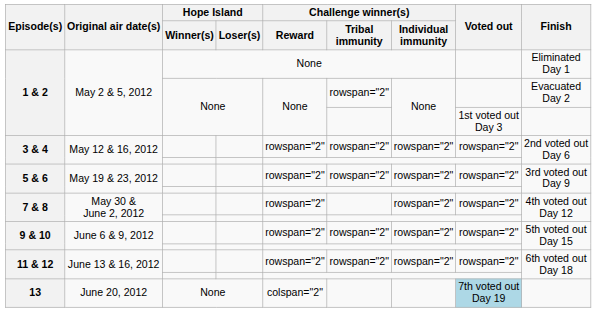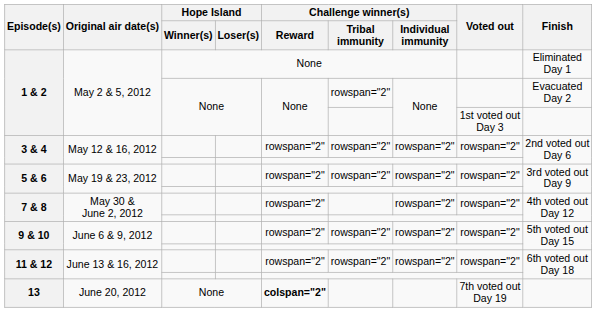(295, 293) normal -> (295, 293) bold
(489, 293) lightblue background -> (490, 293) no background
